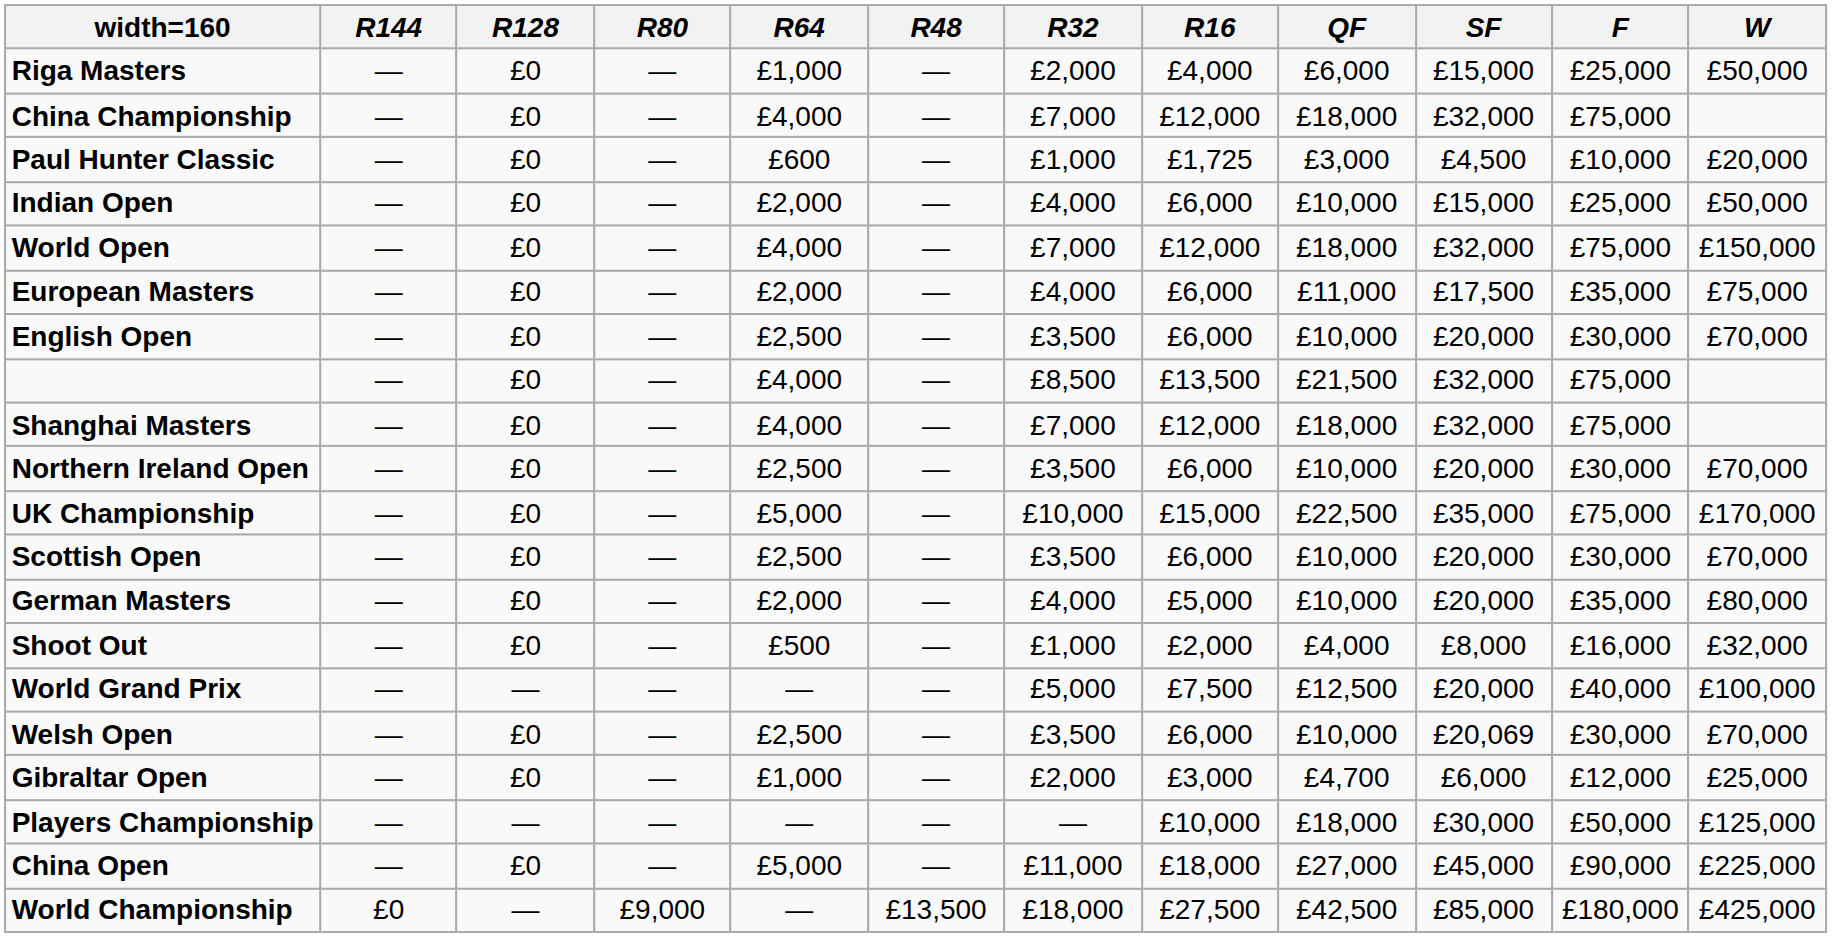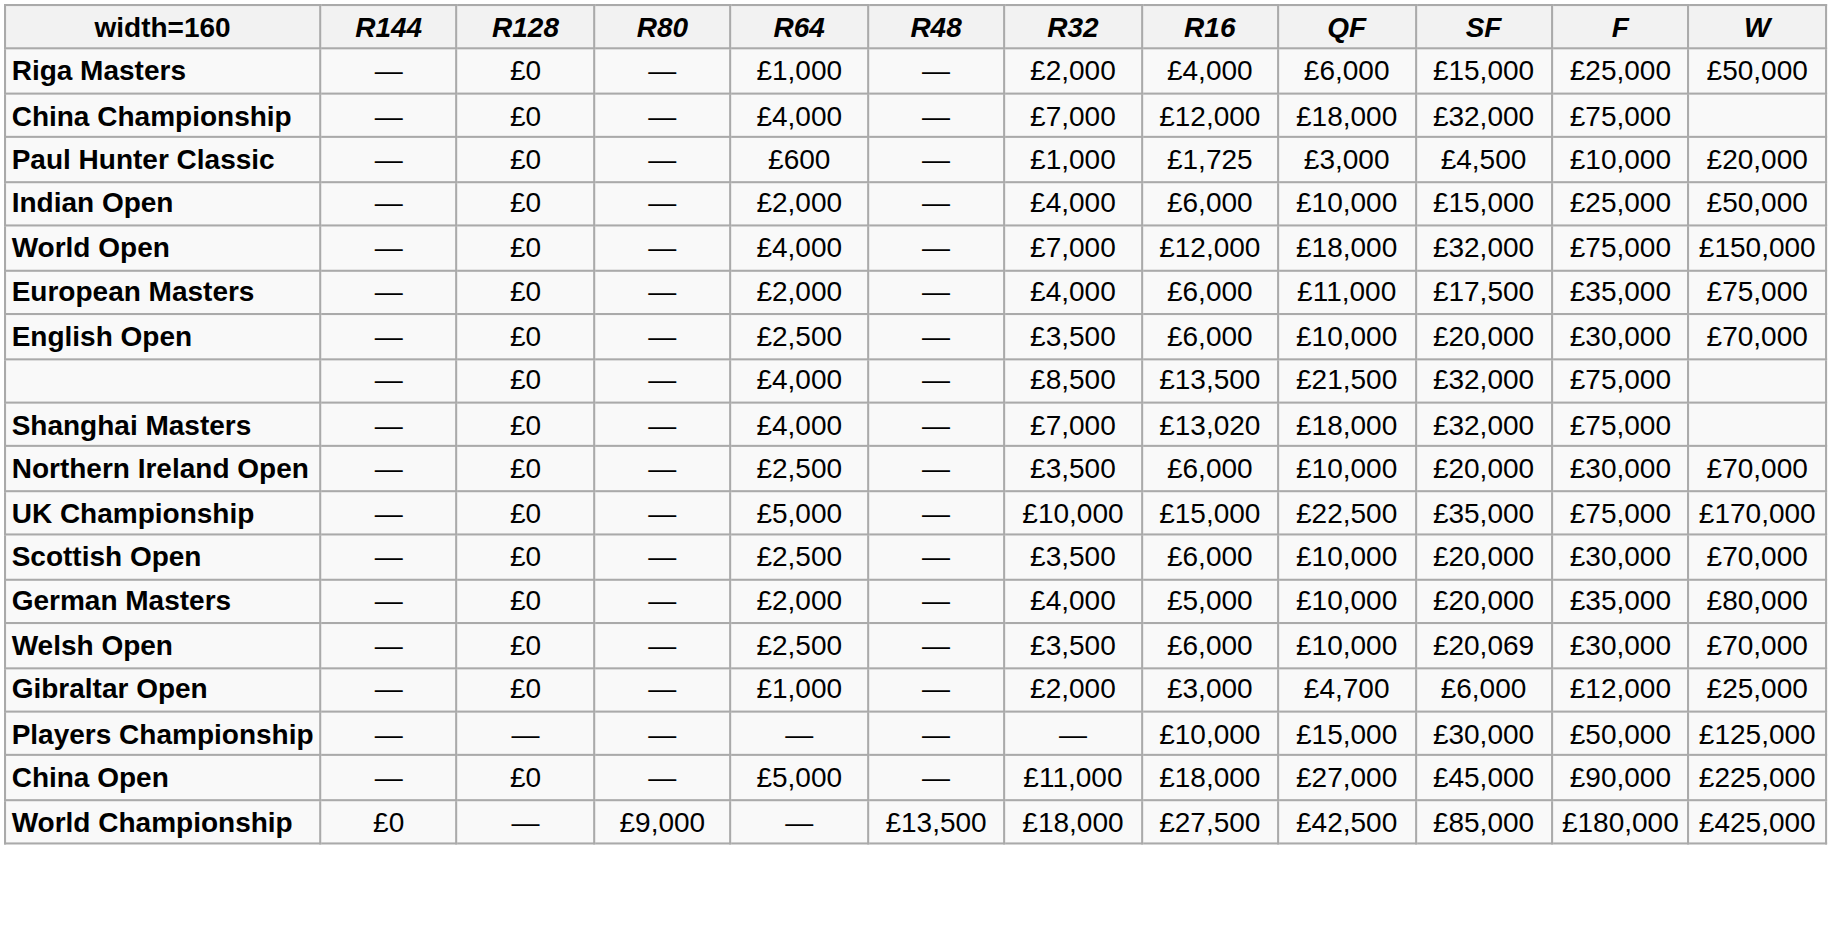(1210, 424) £12,000 -> (1210, 424) £13,020
- row: (79, 645)
- row: (127, 689)
(1347, 822) £18,000 -> (1347, 733) £15,000
